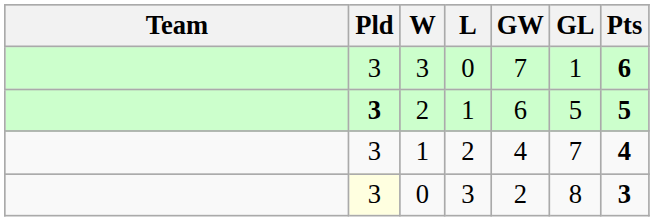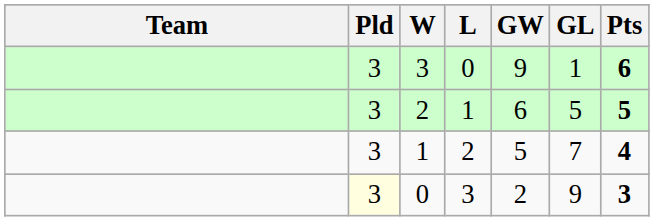(520, 67) 7 -> (520, 67) 9
(374, 109) bold -> (374, 109) normal
(520, 151) 4 -> (520, 151) 5
(575, 194) 8 -> (575, 194) 9
